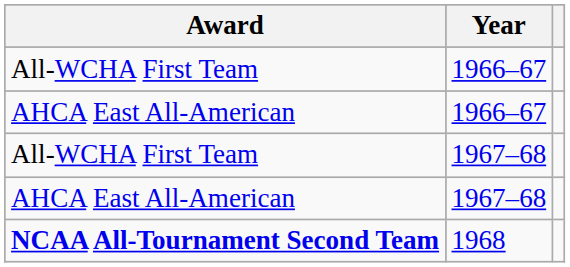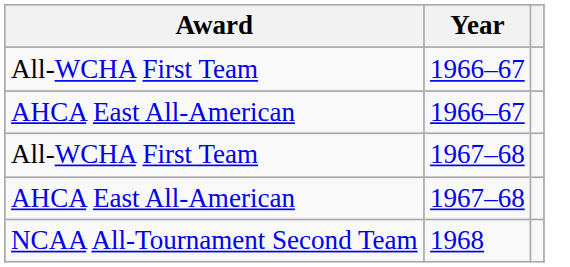(225, 240) bold -> (214, 240) normal
